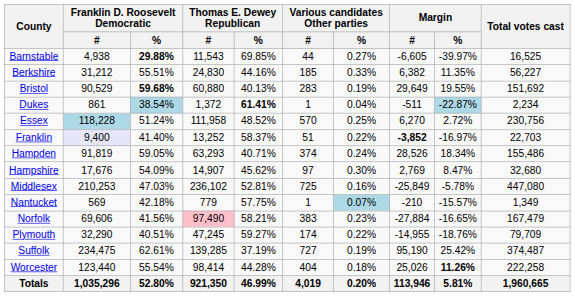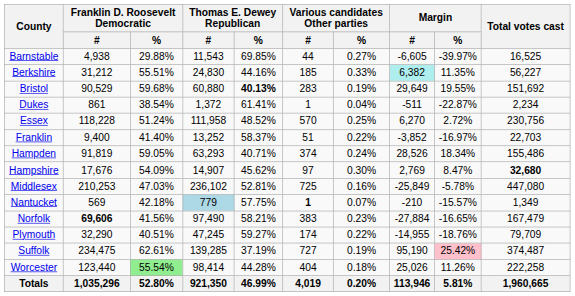(156, 56) bold -> (156, 56) normal
(412, 72) no background -> (412, 72) paleturquoise background
(156, 89) bold -> (156, 89) normal
(258, 89) normal -> (258, 89) bold
(156, 105) lightblue background -> (156, 105) no background
(258, 105) bold -> (258, 105) normal
(458, 105) lightblue background -> (458, 105) no background
(97, 121) lightblue background -> (97, 121) no background
(97, 137) lavender background -> (97, 137) no background
(412, 137) bold -> (412, 137) normal
(526, 170) normal -> (526, 170) bold
(208, 202) no background -> (208, 202) lightblue background
(308, 202) normal -> (308, 202) bold
(361, 202) lightblue background -> (361, 202) no background
(97, 219) normal -> (97, 219) bold
(208, 219) pink background -> (208, 219) no background
(458, 251) no background -> (458, 251) pink background
(156, 267) no background -> (156, 267) lightgreen background
(458, 267) bold -> (458, 267) normal
